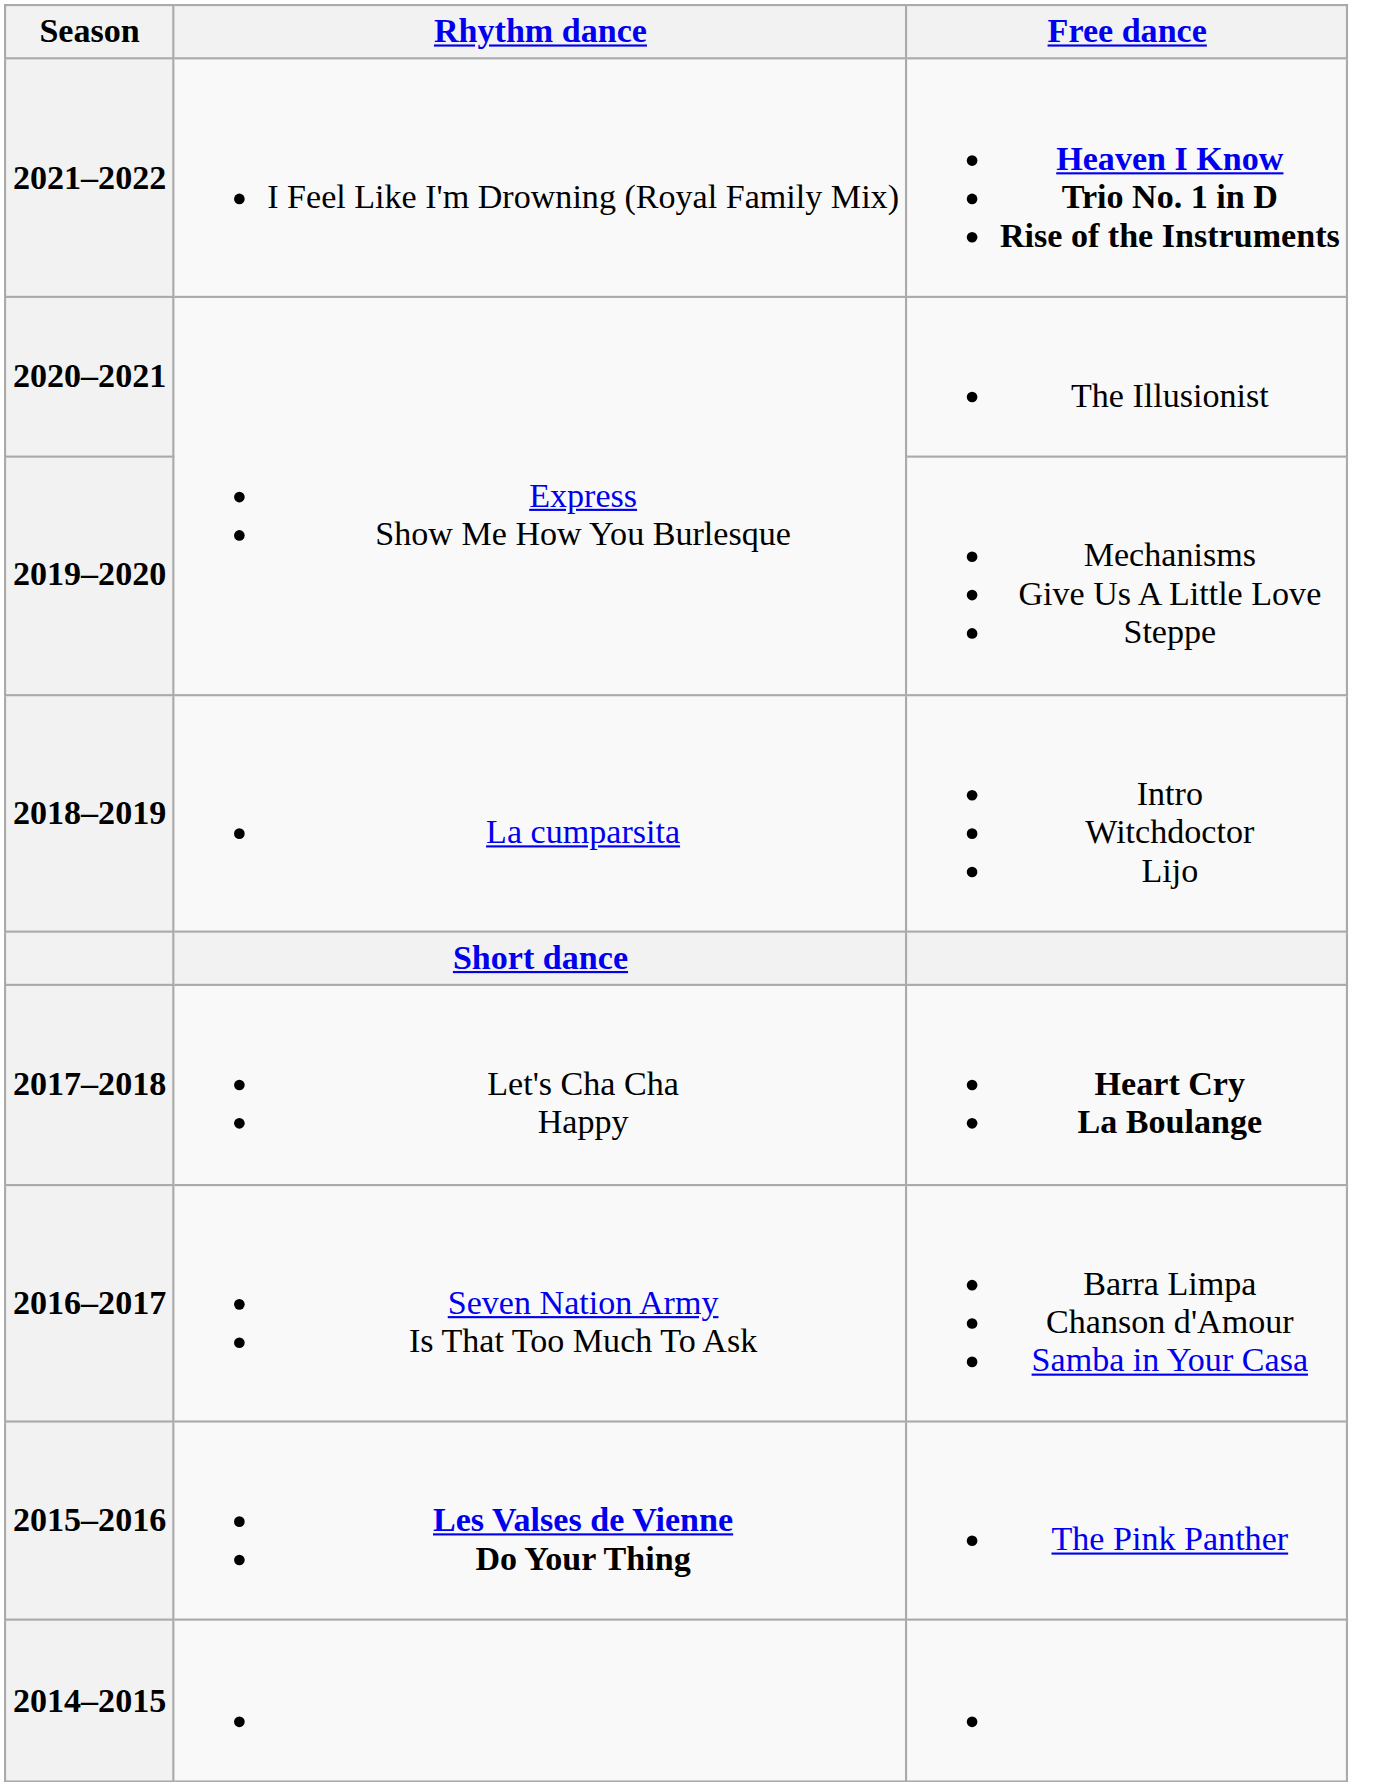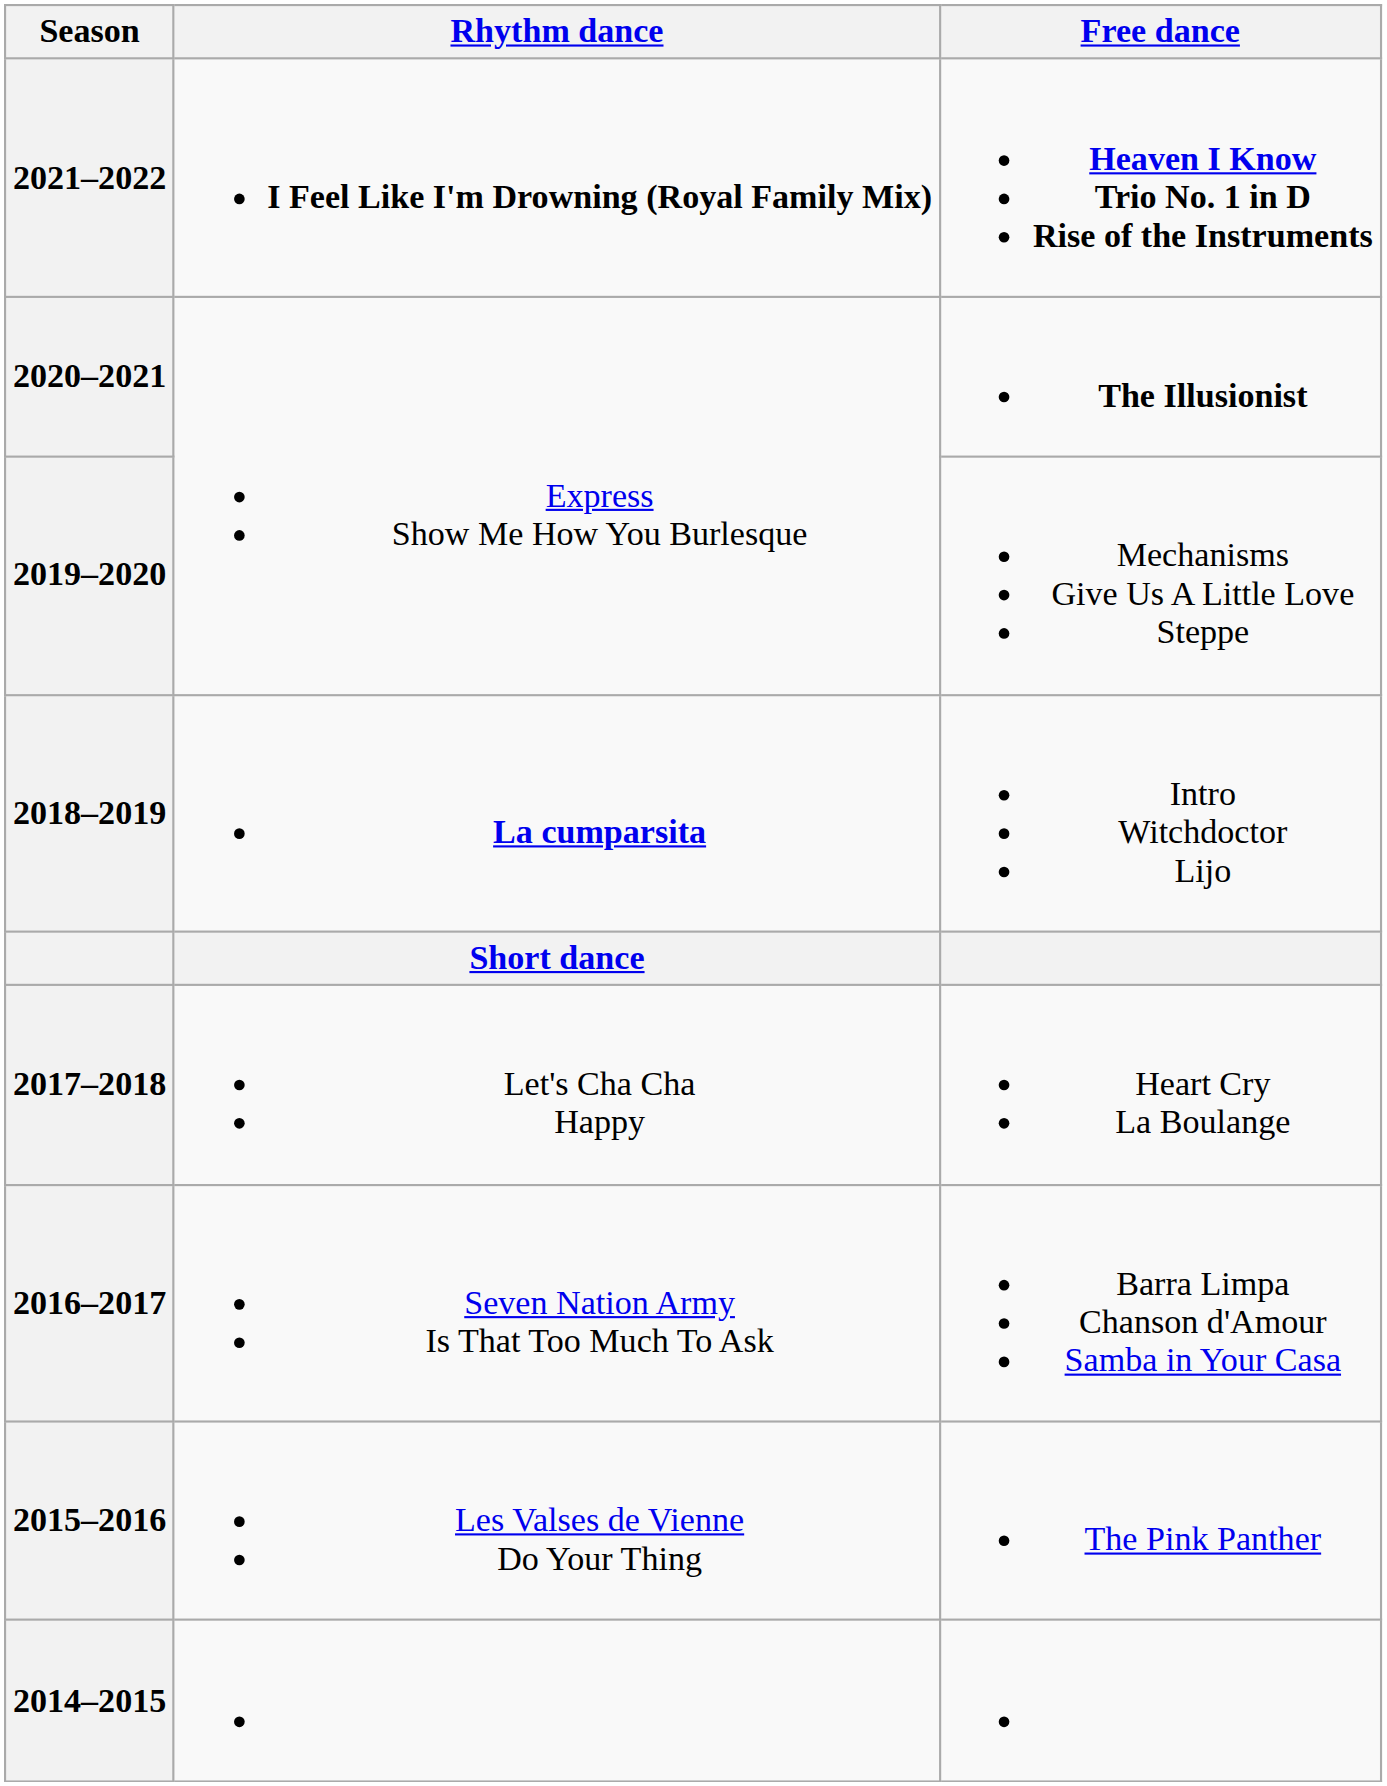(540, 197) normal -> (557, 197) bold
(1127, 396) normal -> (1160, 396) bold
(540, 832) normal -> (557, 832) bold
(1127, 1104) bold -> (1160, 1104) normal
(540, 1540) bold -> (557, 1540) normal
